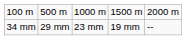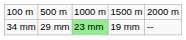(89, 27) no background -> (89, 27) lightgreen background
